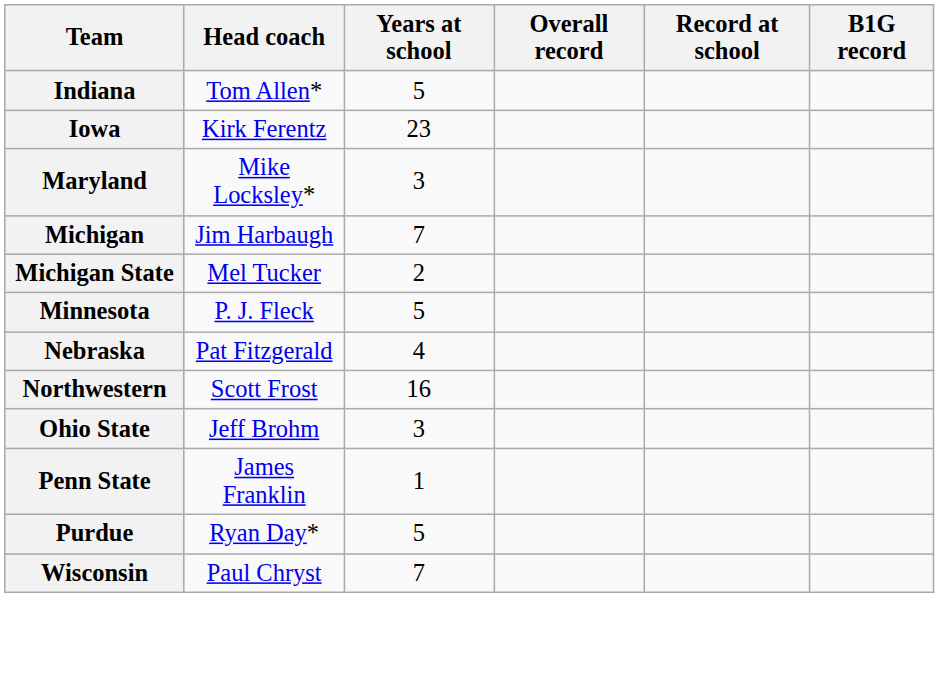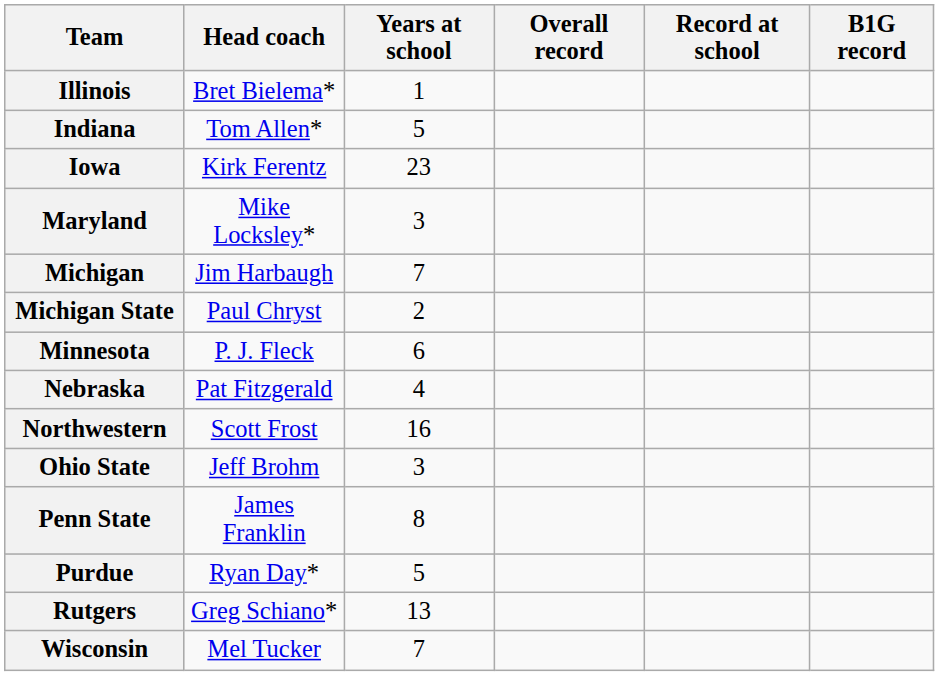+ row: (95, 90)
(264, 273) Mel Tucker -> (264, 311) Paul Chryst
(419, 311) 5 -> (419, 350) 6
(419, 480) 1 -> (419, 519) 8
+ row: (95, 611)
(264, 572) Paul Chryst -> (264, 650) Mel Tucker
